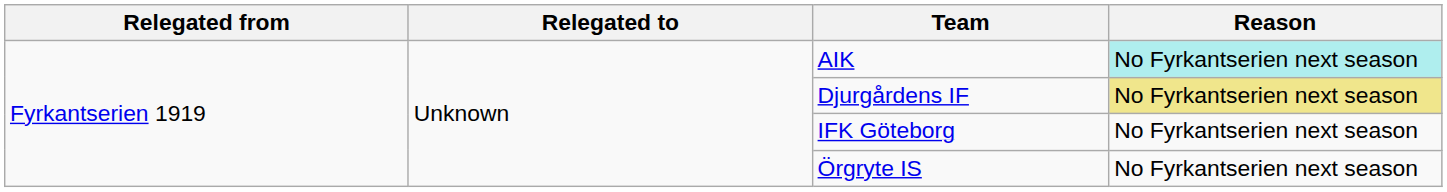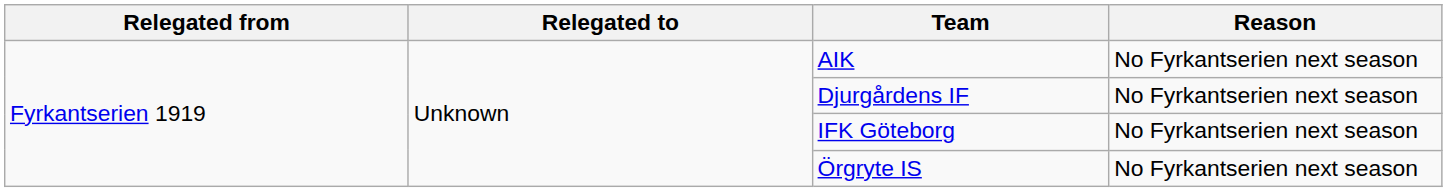(1266, 58) paleturquoise background -> (1266, 58) no background
(1266, 95) khaki background -> (1266, 95) no background
